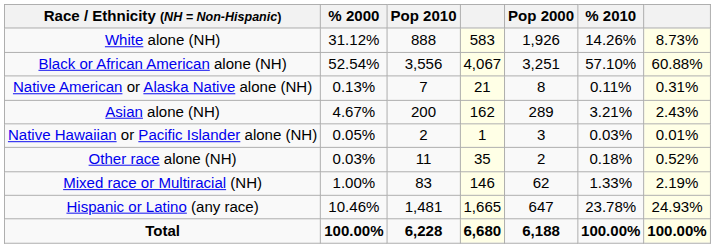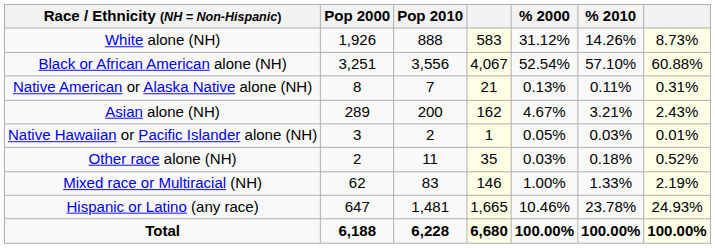columns swapped: (541, 16) <-> (354, 16)
